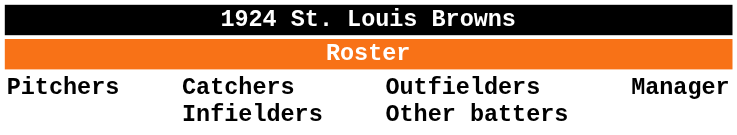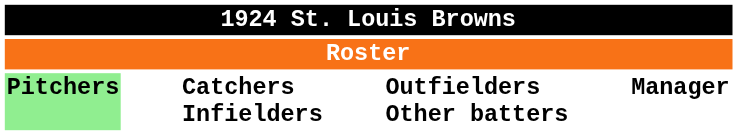(63, 88) no background -> (63, 88) lightgreen background
